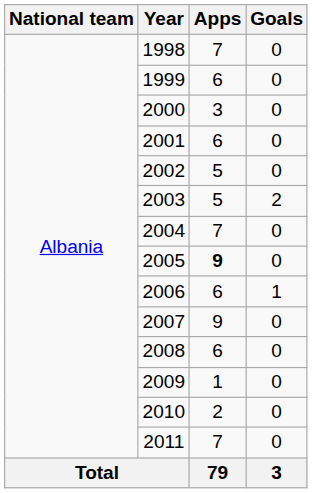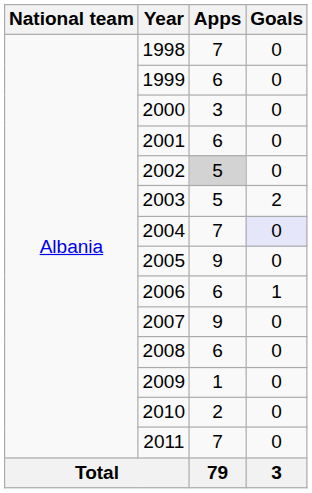(218, 170) no background -> (218, 170) lightgrey background
(277, 230) no background -> (277, 230) lavender background
(218, 261) bold -> (218, 261) normal
